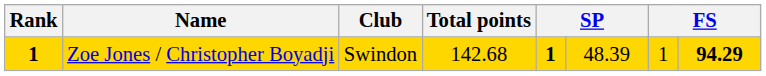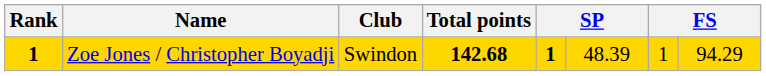(479, 53) normal -> (479, 53) bold
(719, 53) bold -> (719, 53) normal
